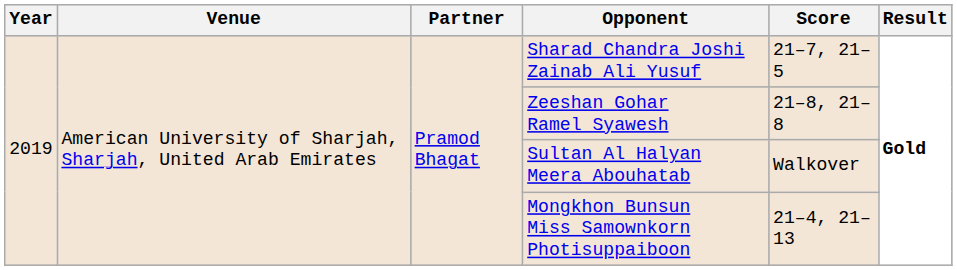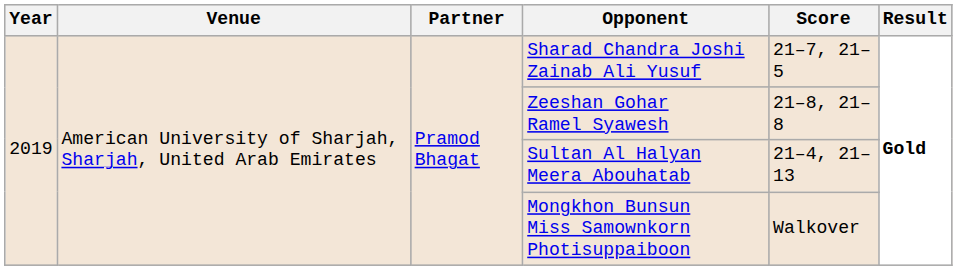(817, 165) Walkover -> (822, 165) 21–4, 21–13
(822, 228) 21–4, 21–13 -> (817, 228) Walkover
